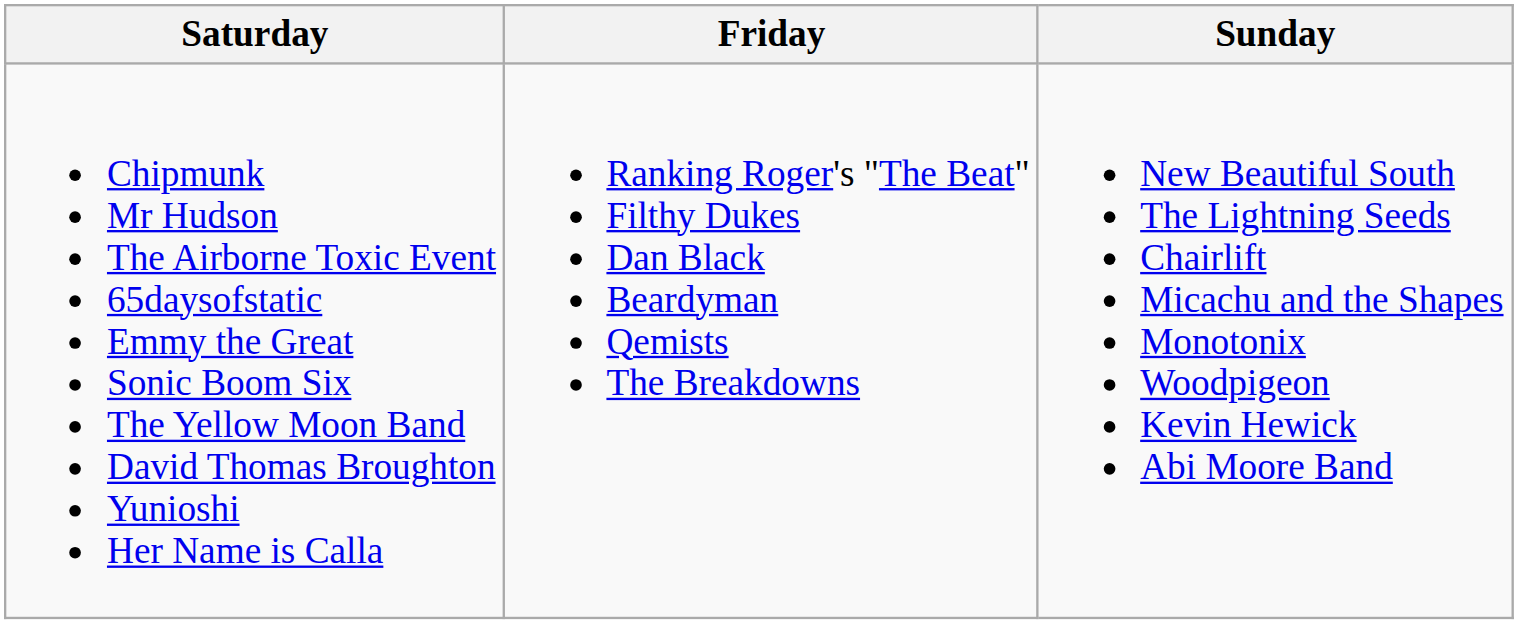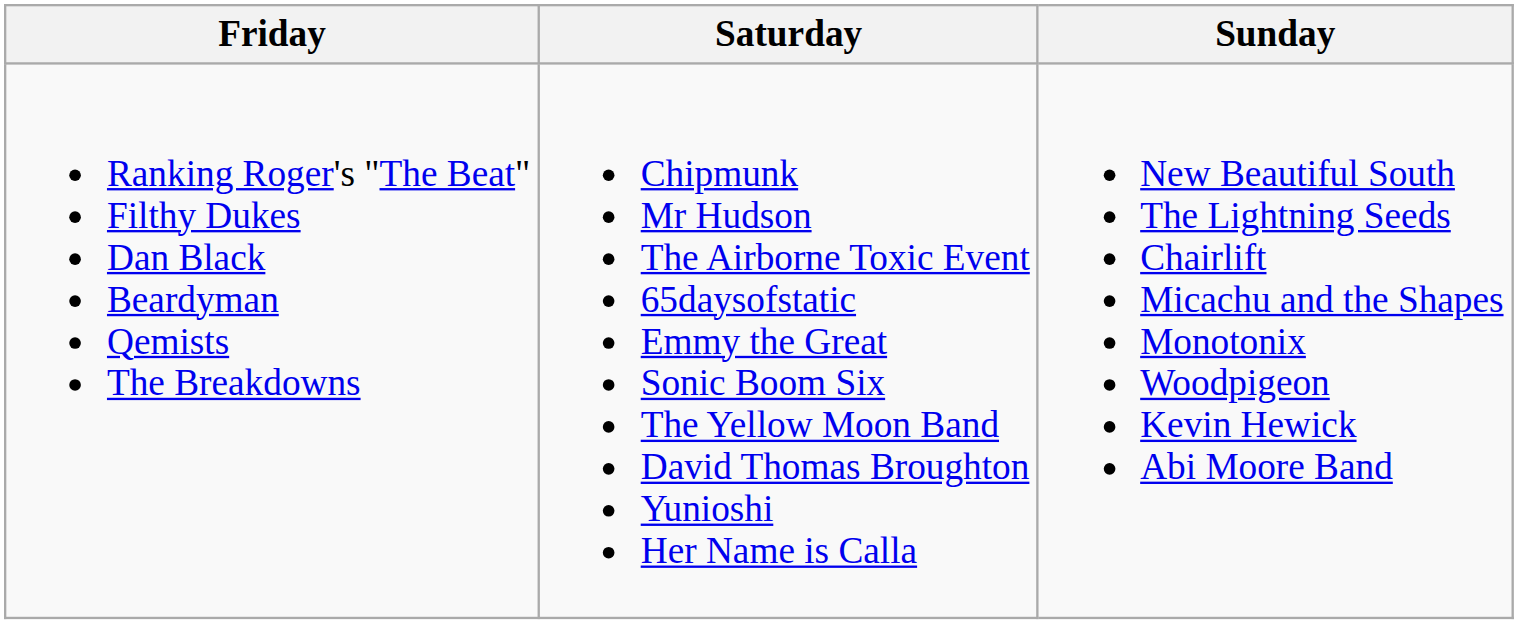columns swapped: (771, 34) <-> (255, 34)
